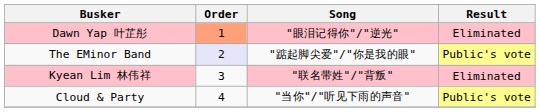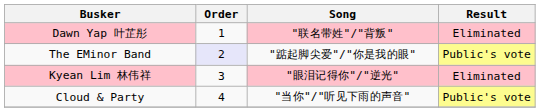(221, 33) lightsalmon background -> (221, 33) no background
(343, 33) "眼泪记得你"/"逆光" -> (343, 33) "联名带姓"/"背叛"
(343, 75) "联名带姓"/"背叛" -> (343, 75) "眼泪记得你"/"逆光"
